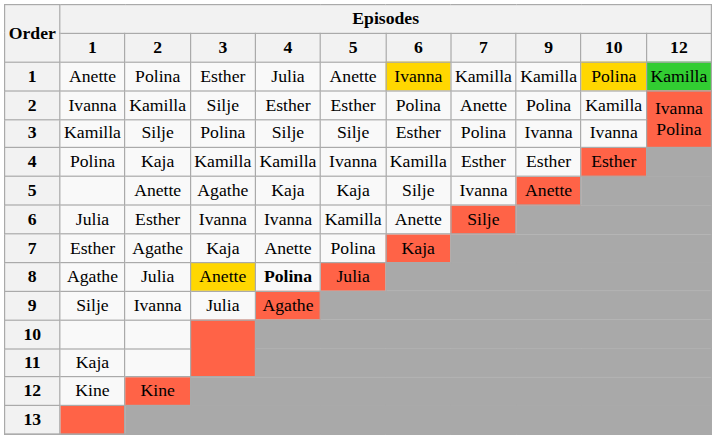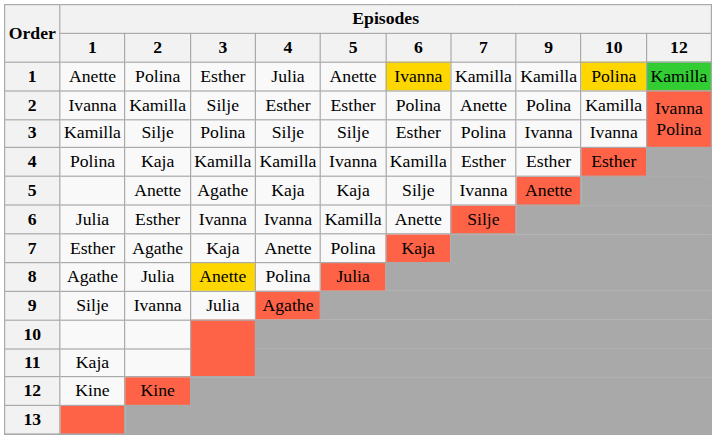(288, 276) bold -> (288, 276) normal
